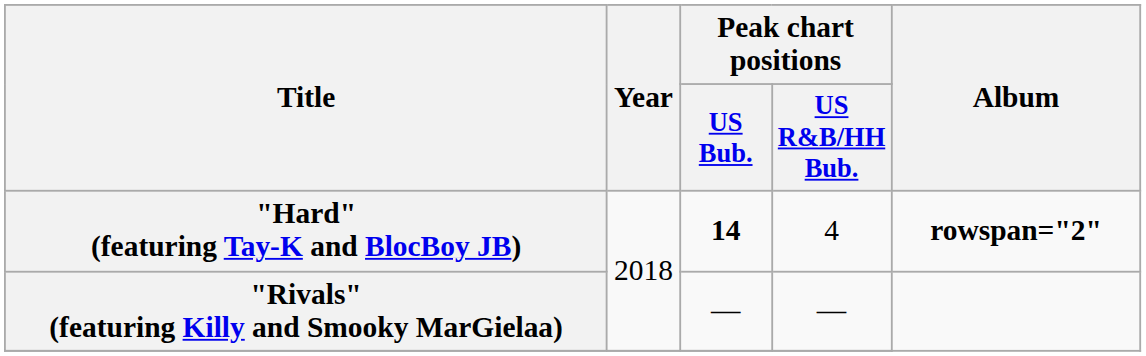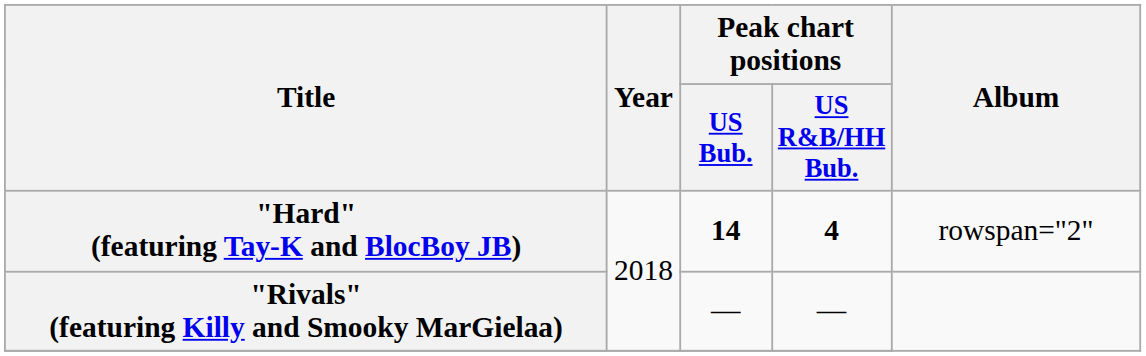(832, 230) normal -> (832, 230) bold
(1016, 230) bold -> (1016, 230) normal
